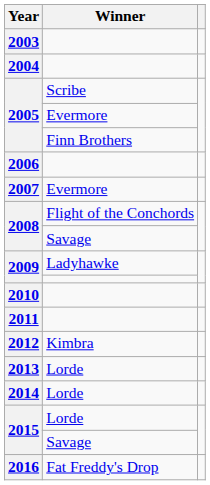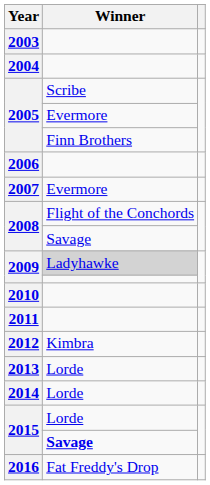(82, 262) no background -> (82, 262) lightgrey background
(69, 442) normal -> (70, 442) bold
